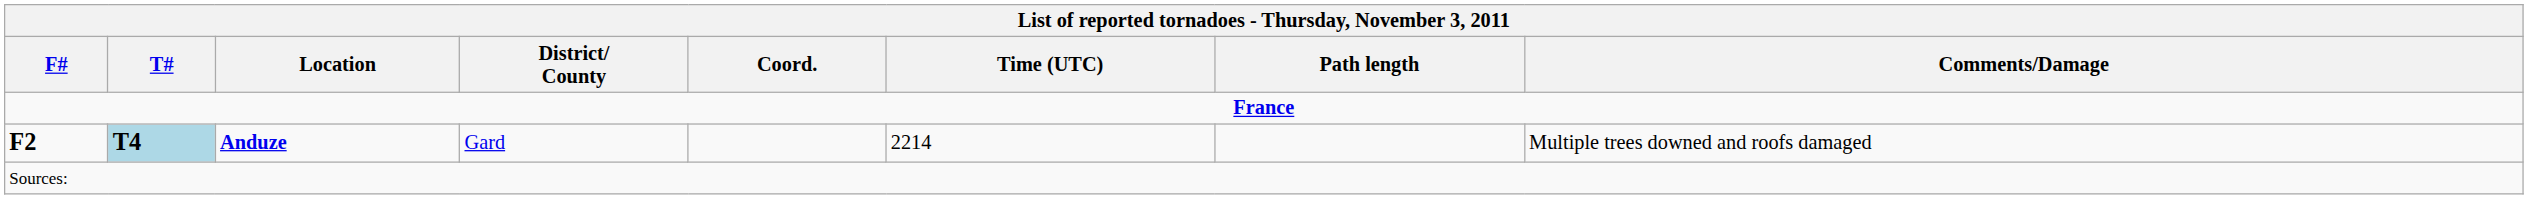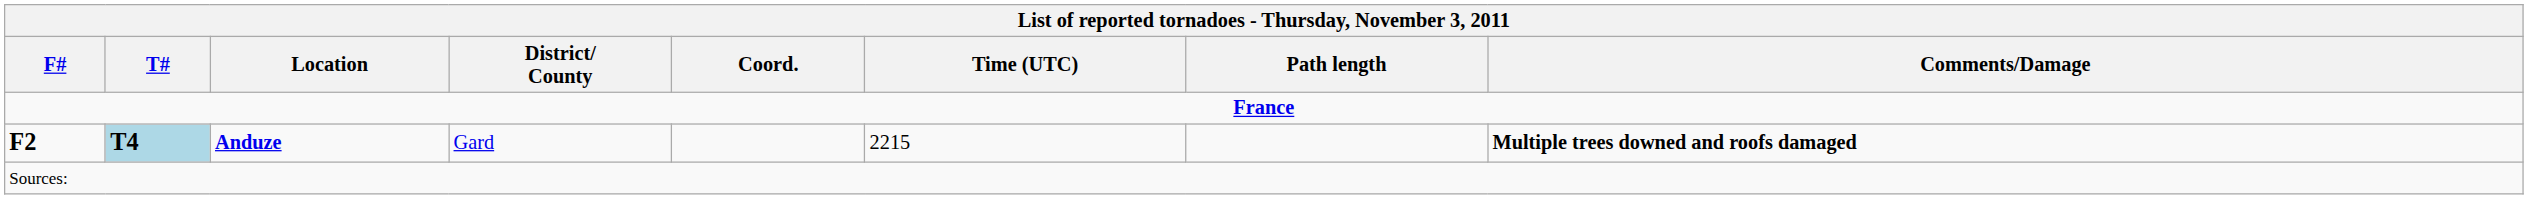(911, 142) 2214 -> (890, 142) 2215
(1700, 142) normal -> (1675, 142) bold
